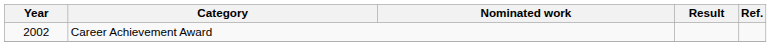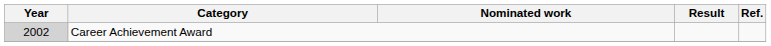(36, 32) no background -> (36, 32) lightgrey background
